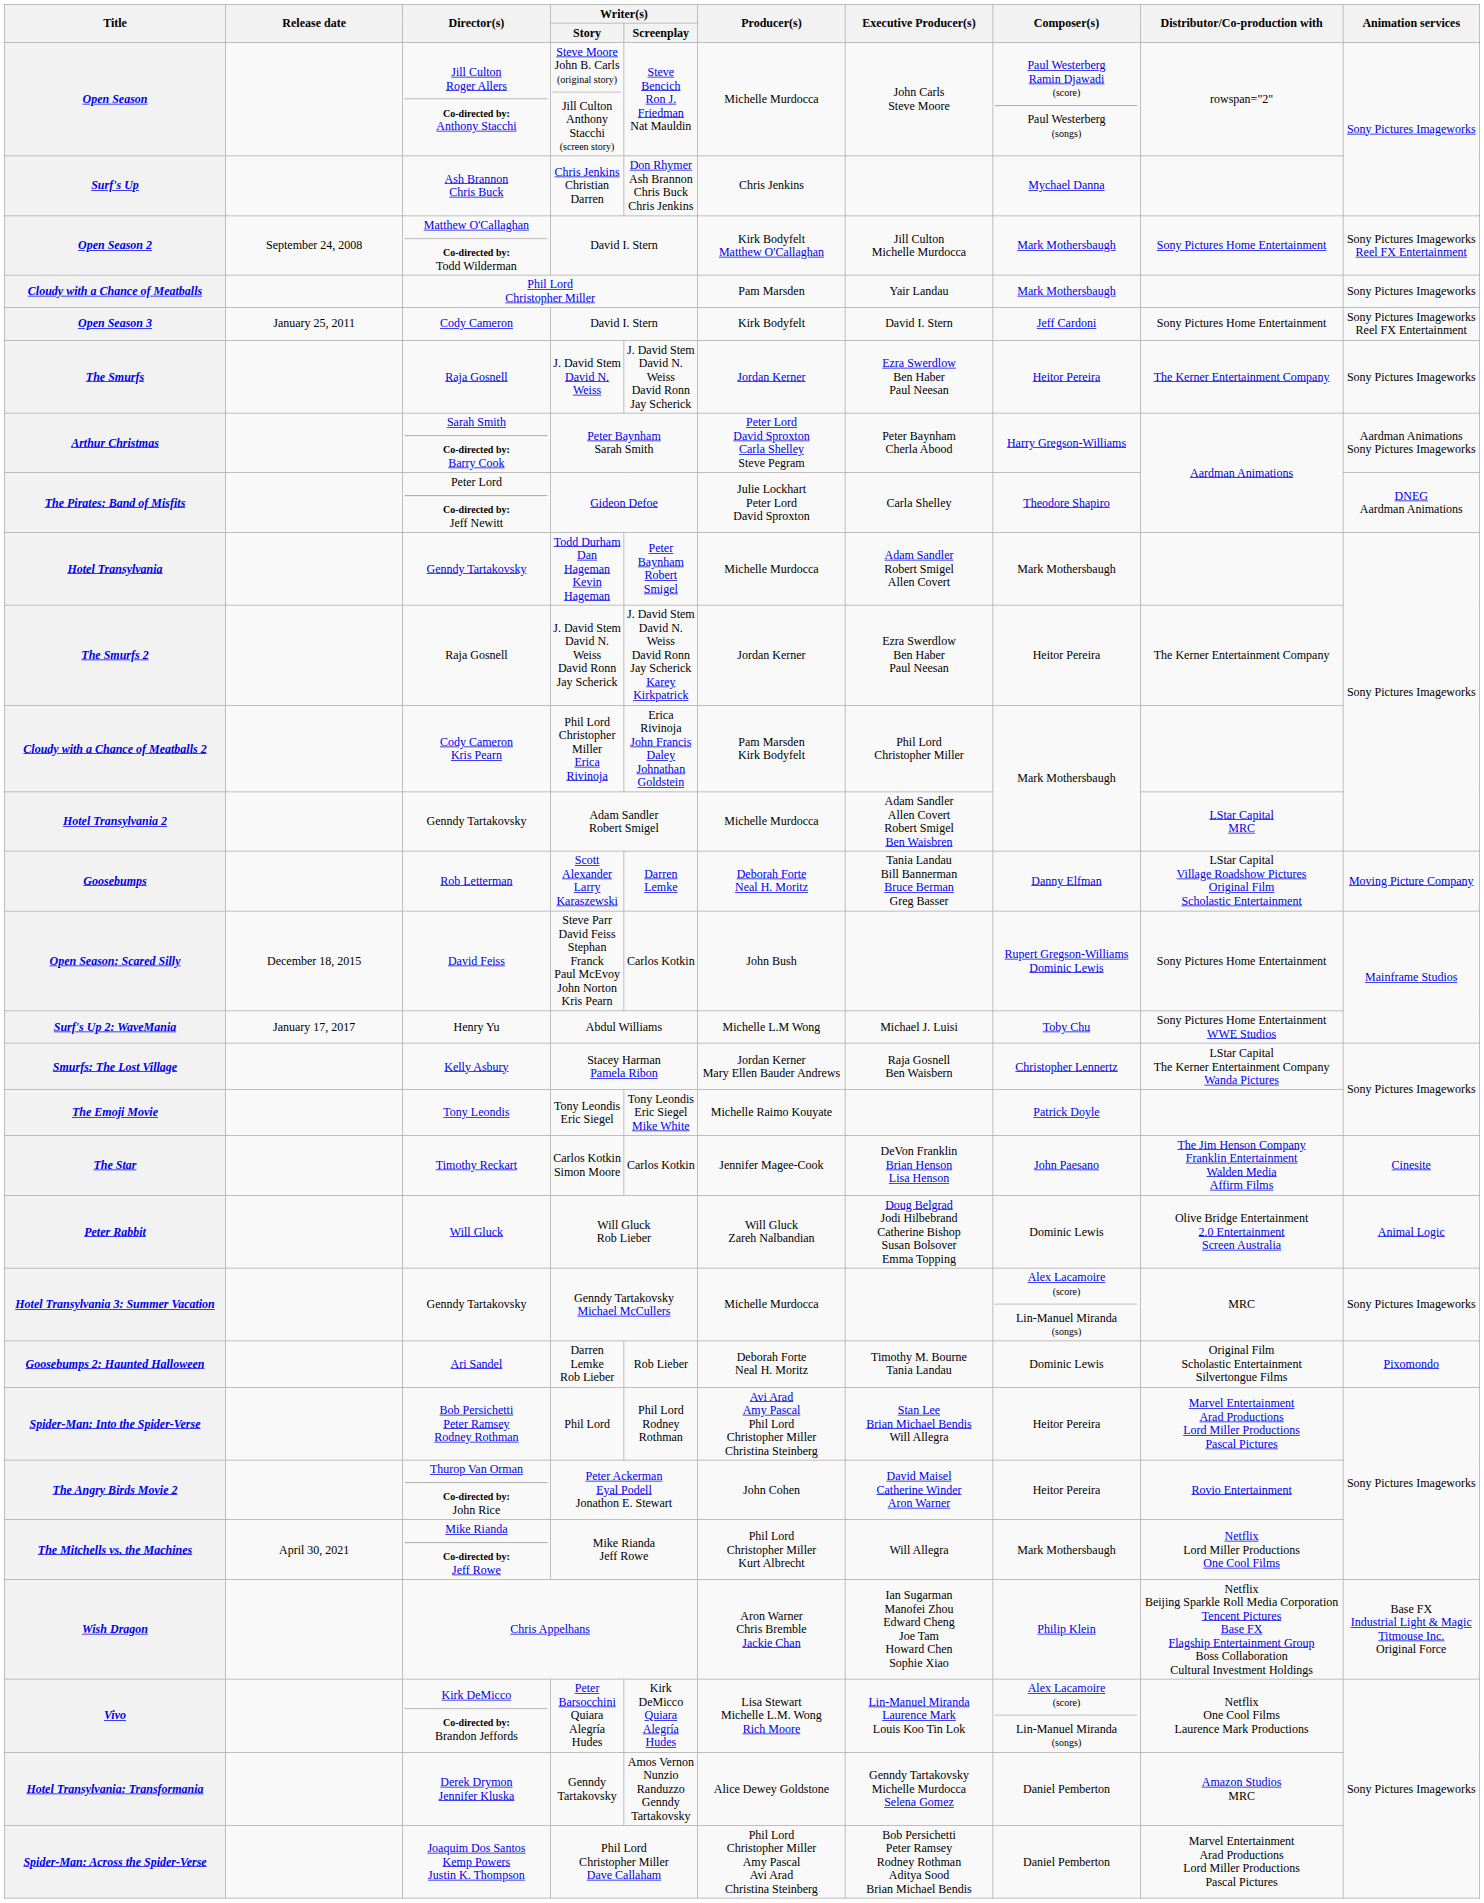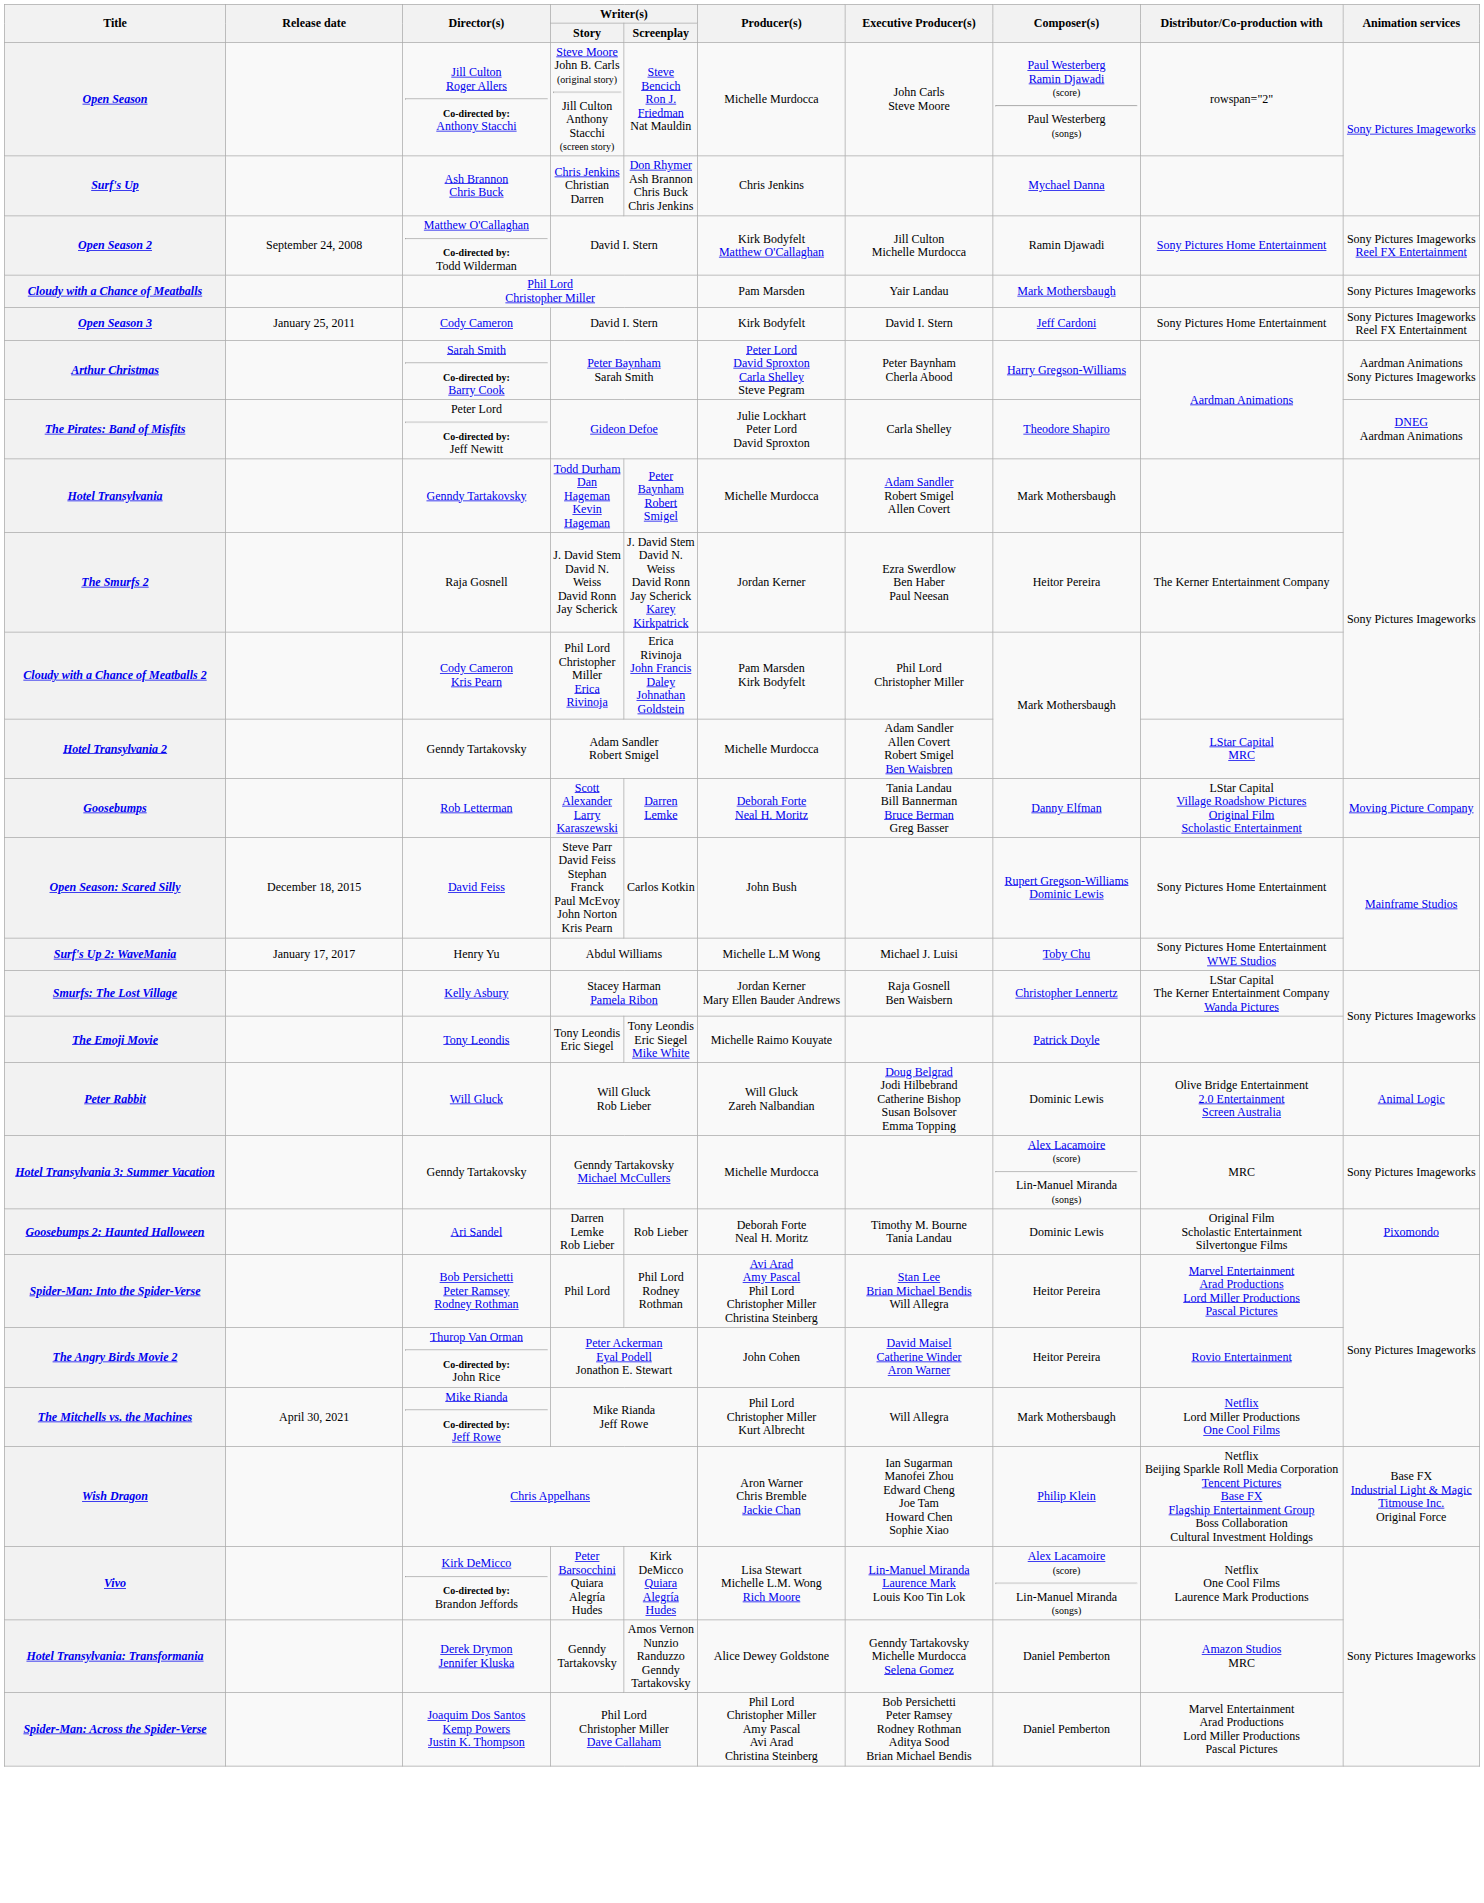(1067, 245) Mark Mothersbaugh -> (1067, 245) Ramin Djawadi
- row: (115, 376)
- row: (115, 1165)
